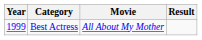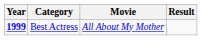(16, 27) normal -> (16, 27) bold
